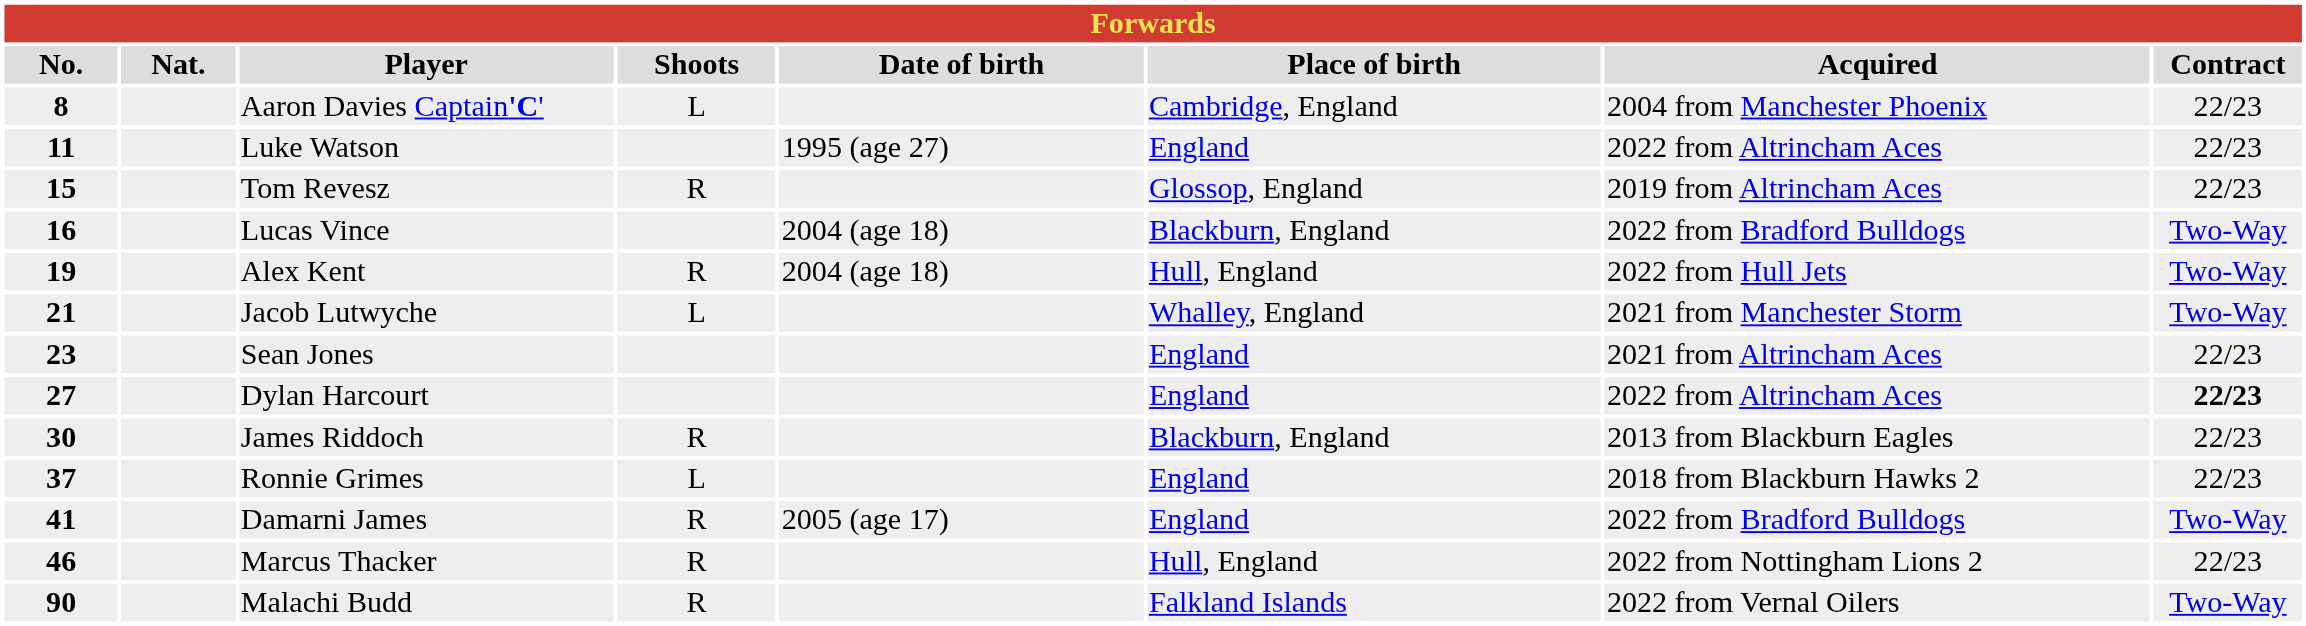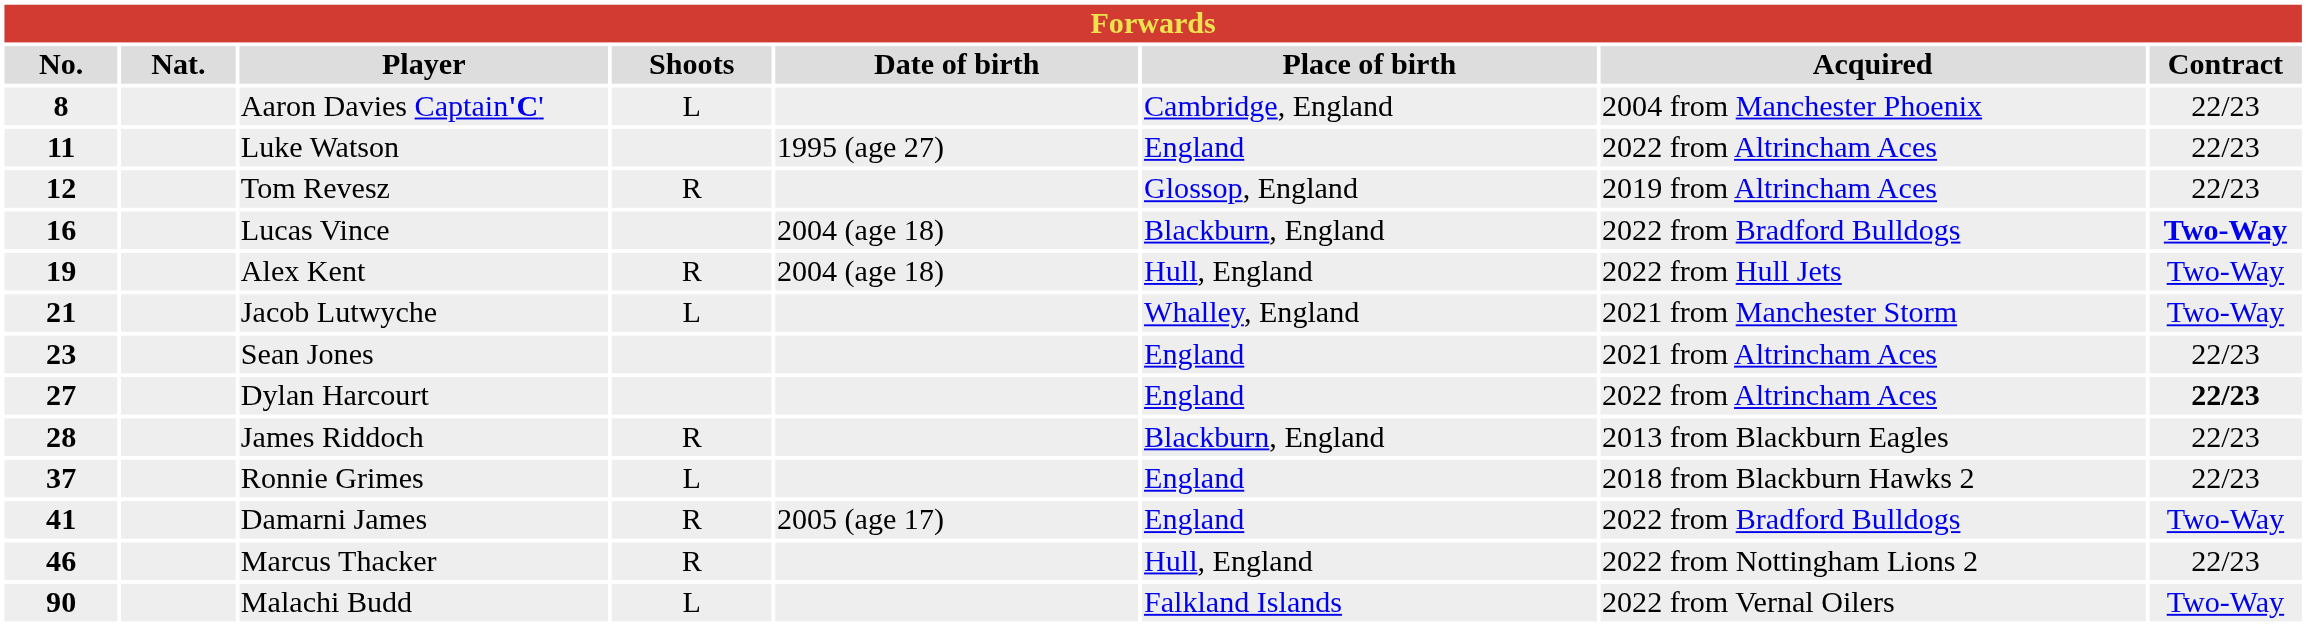(61, 188) 15 -> (61, 188) 12
(2228, 229) normal -> (2225, 229) bold
(61, 436) 30 -> (61, 436) 28
(697, 602) R -> (692, 602) L
